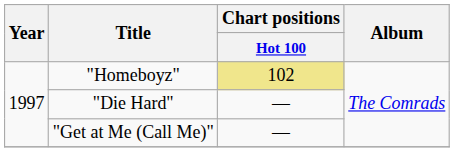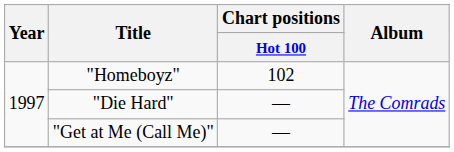(281, 75) khaki background -> (281, 75) no background
